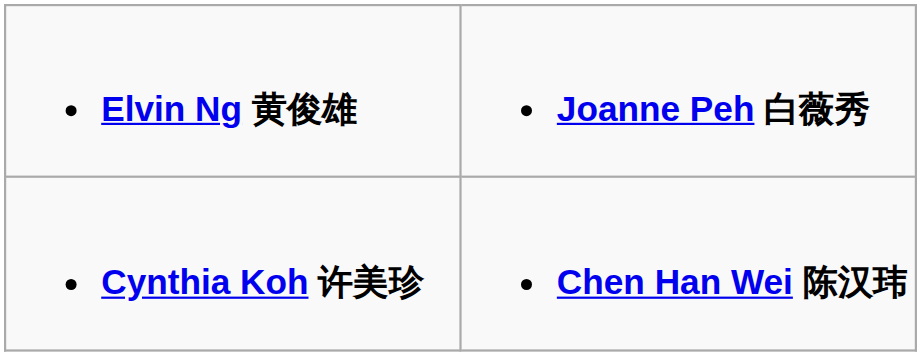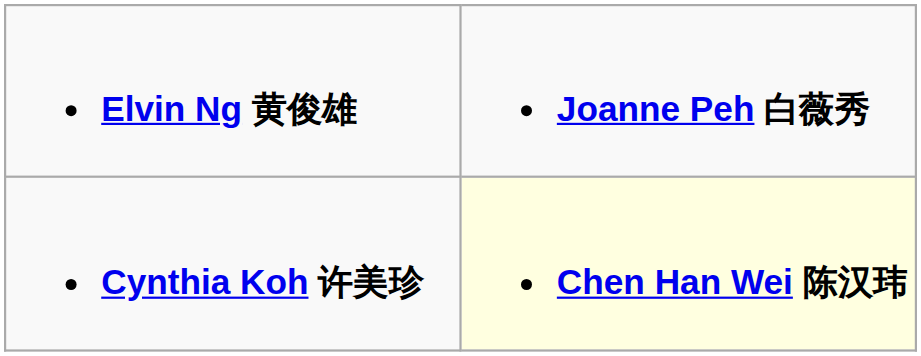(689, 284) no background -> (689, 284) lightyellow background
